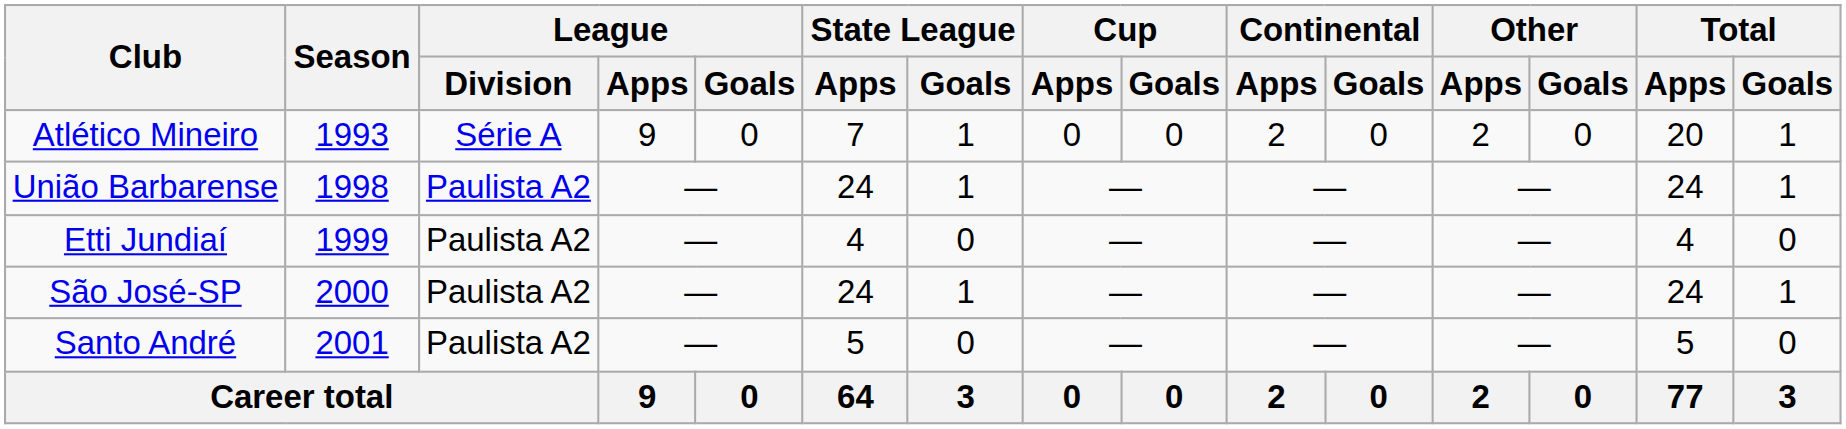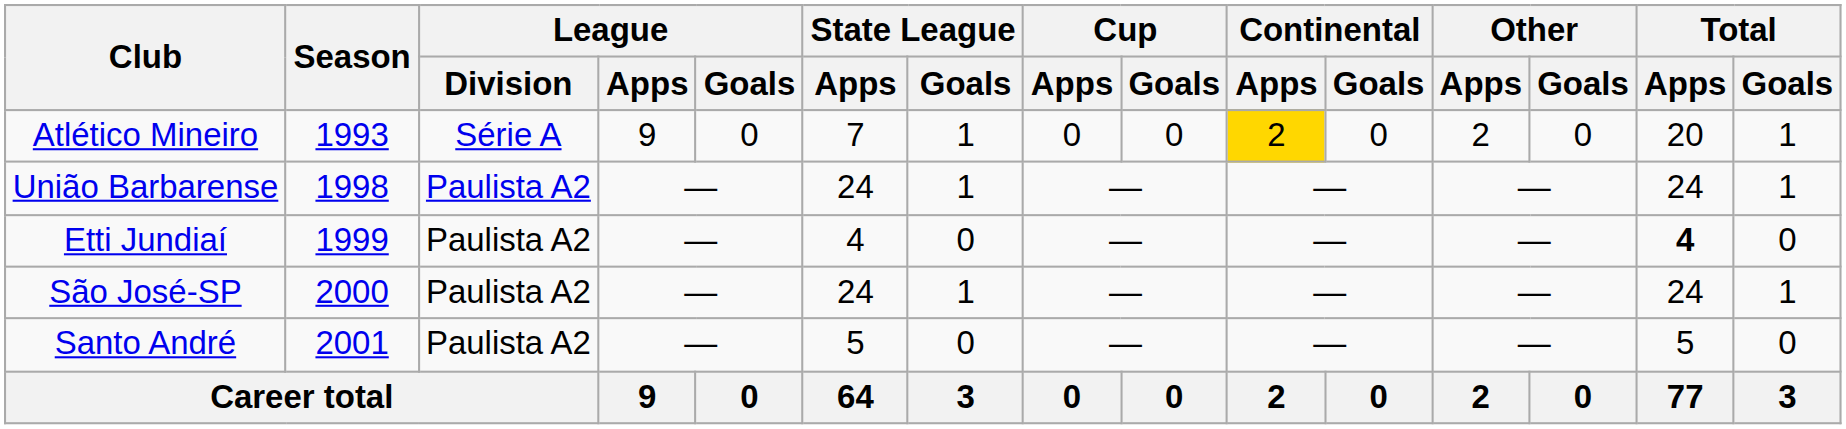(1276, 135) no background -> (1276, 135) gold background
(1685, 239) normal -> (1685, 239) bold
